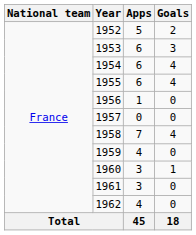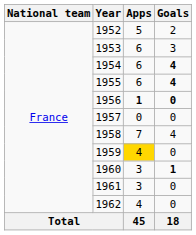(173, 65) normal -> (173, 65) bold
(173, 83) normal -> (173, 83) bold
(139, 100) normal -> (139, 100) bold
(173, 100) normal -> (173, 100) bold
(139, 152) no background -> (139, 152) gold background
(173, 169) normal -> (173, 169) bold
